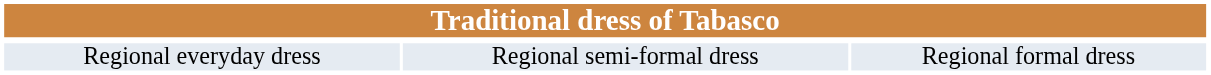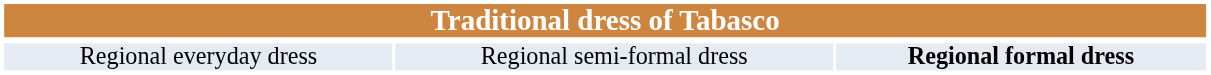(1028, 56) normal -> (1021, 56) bold
